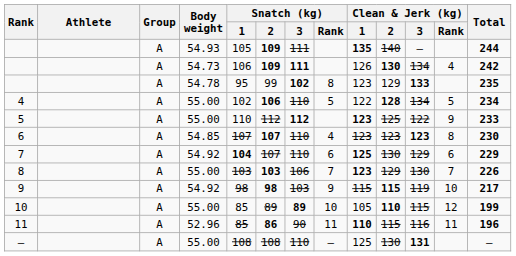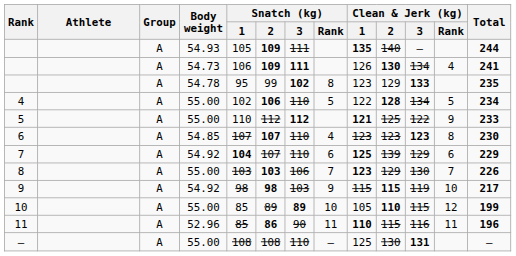(489, 66) 242 -> (489, 66) 241
(362, 119) 123 -> (362, 119) 121
(391, 154) 130 -> (391, 154) 139
